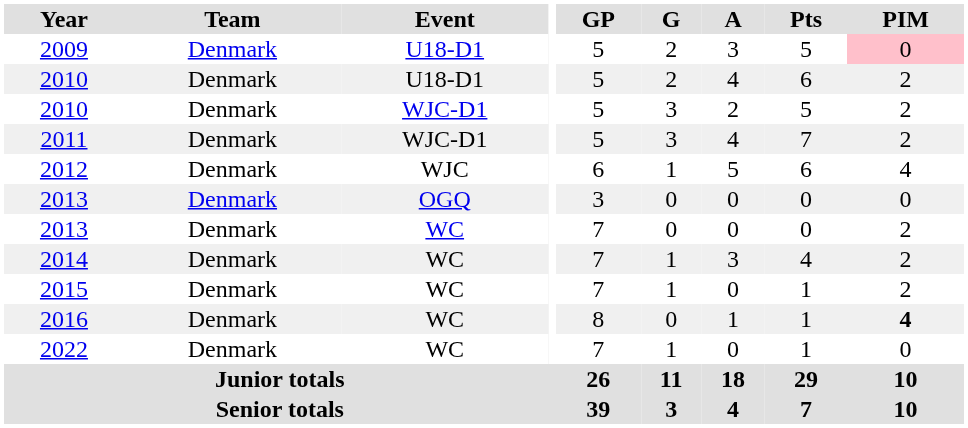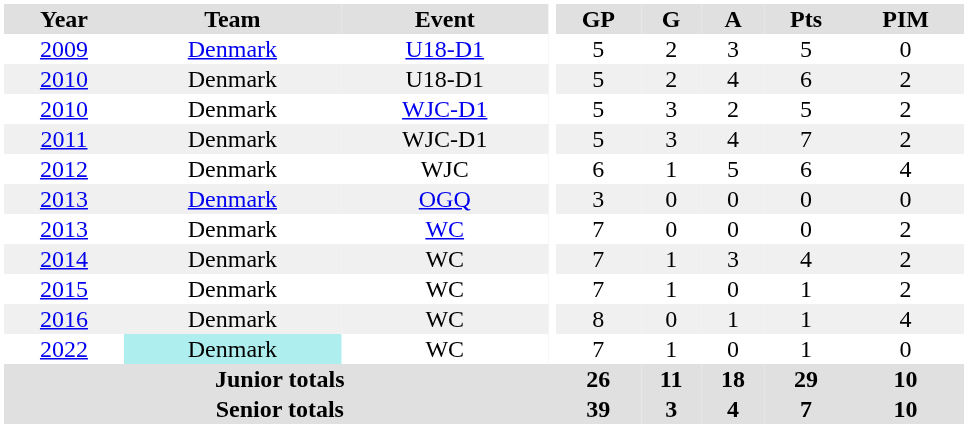(906, 48) pink background -> (906, 48) no background
(906, 318) bold -> (906, 318) normal
(232, 348) no background -> (232, 348) paleturquoise background
